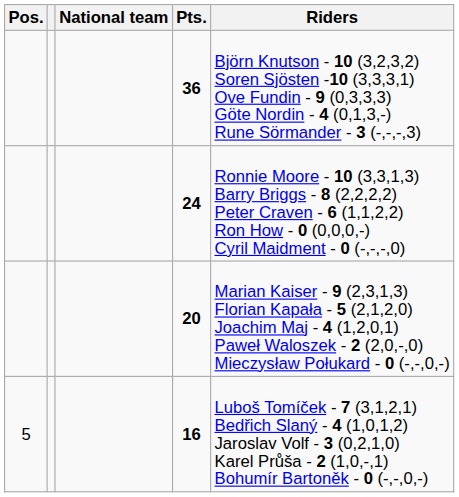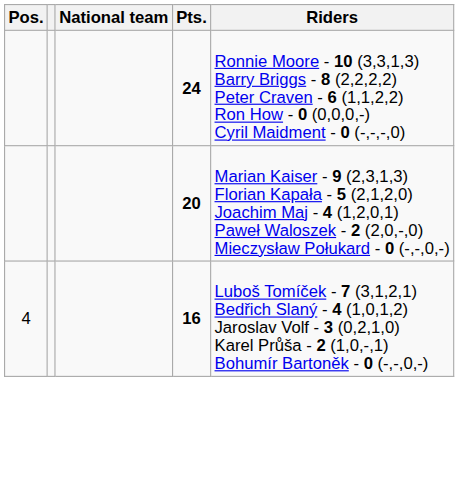- row: (191, 88)
(26, 434) 5 -> (26, 318) 4
